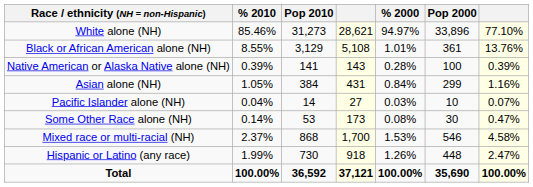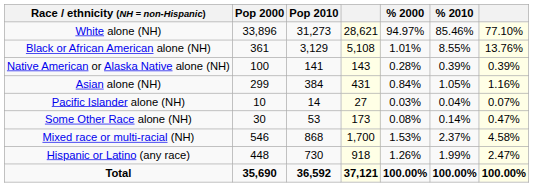columns swapped: (452, 13) <-> (257, 13)
